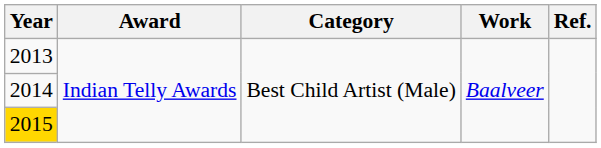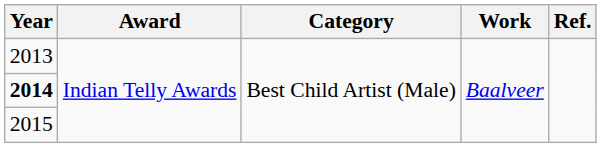(31, 90) normal -> (31, 90) bold
(31, 124) gold background -> (31, 124) no background
